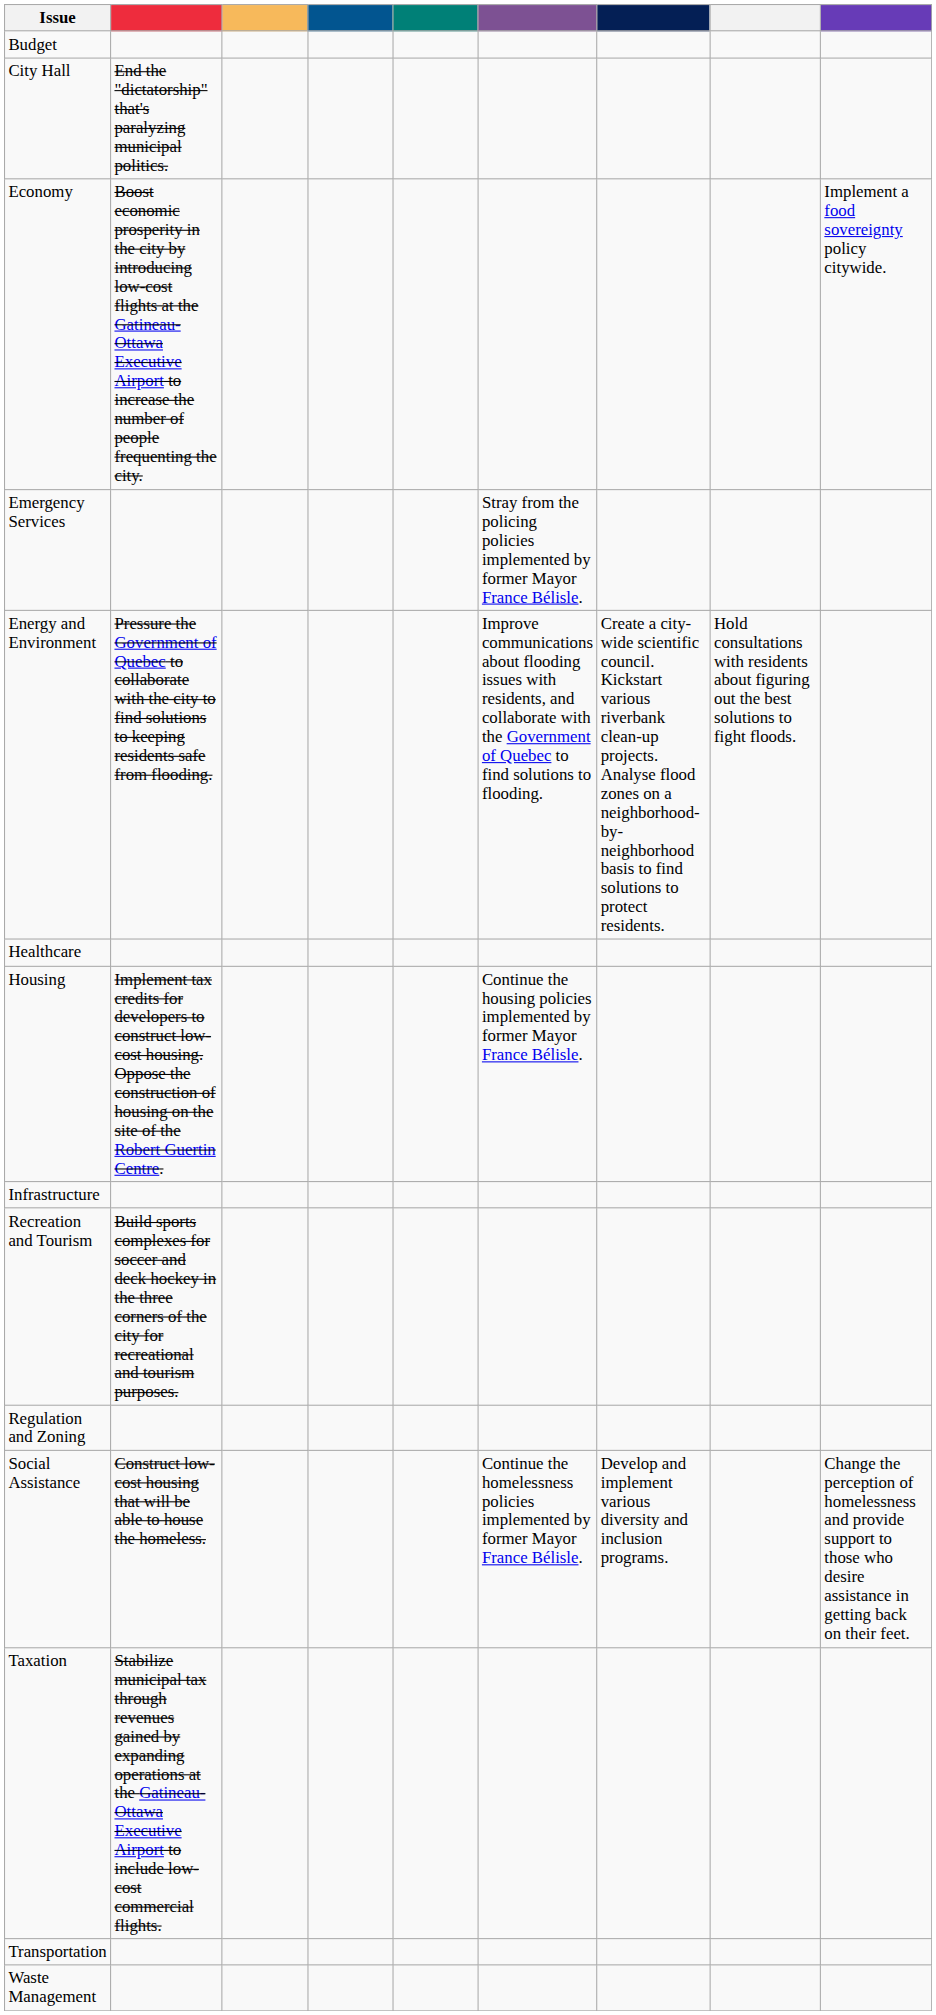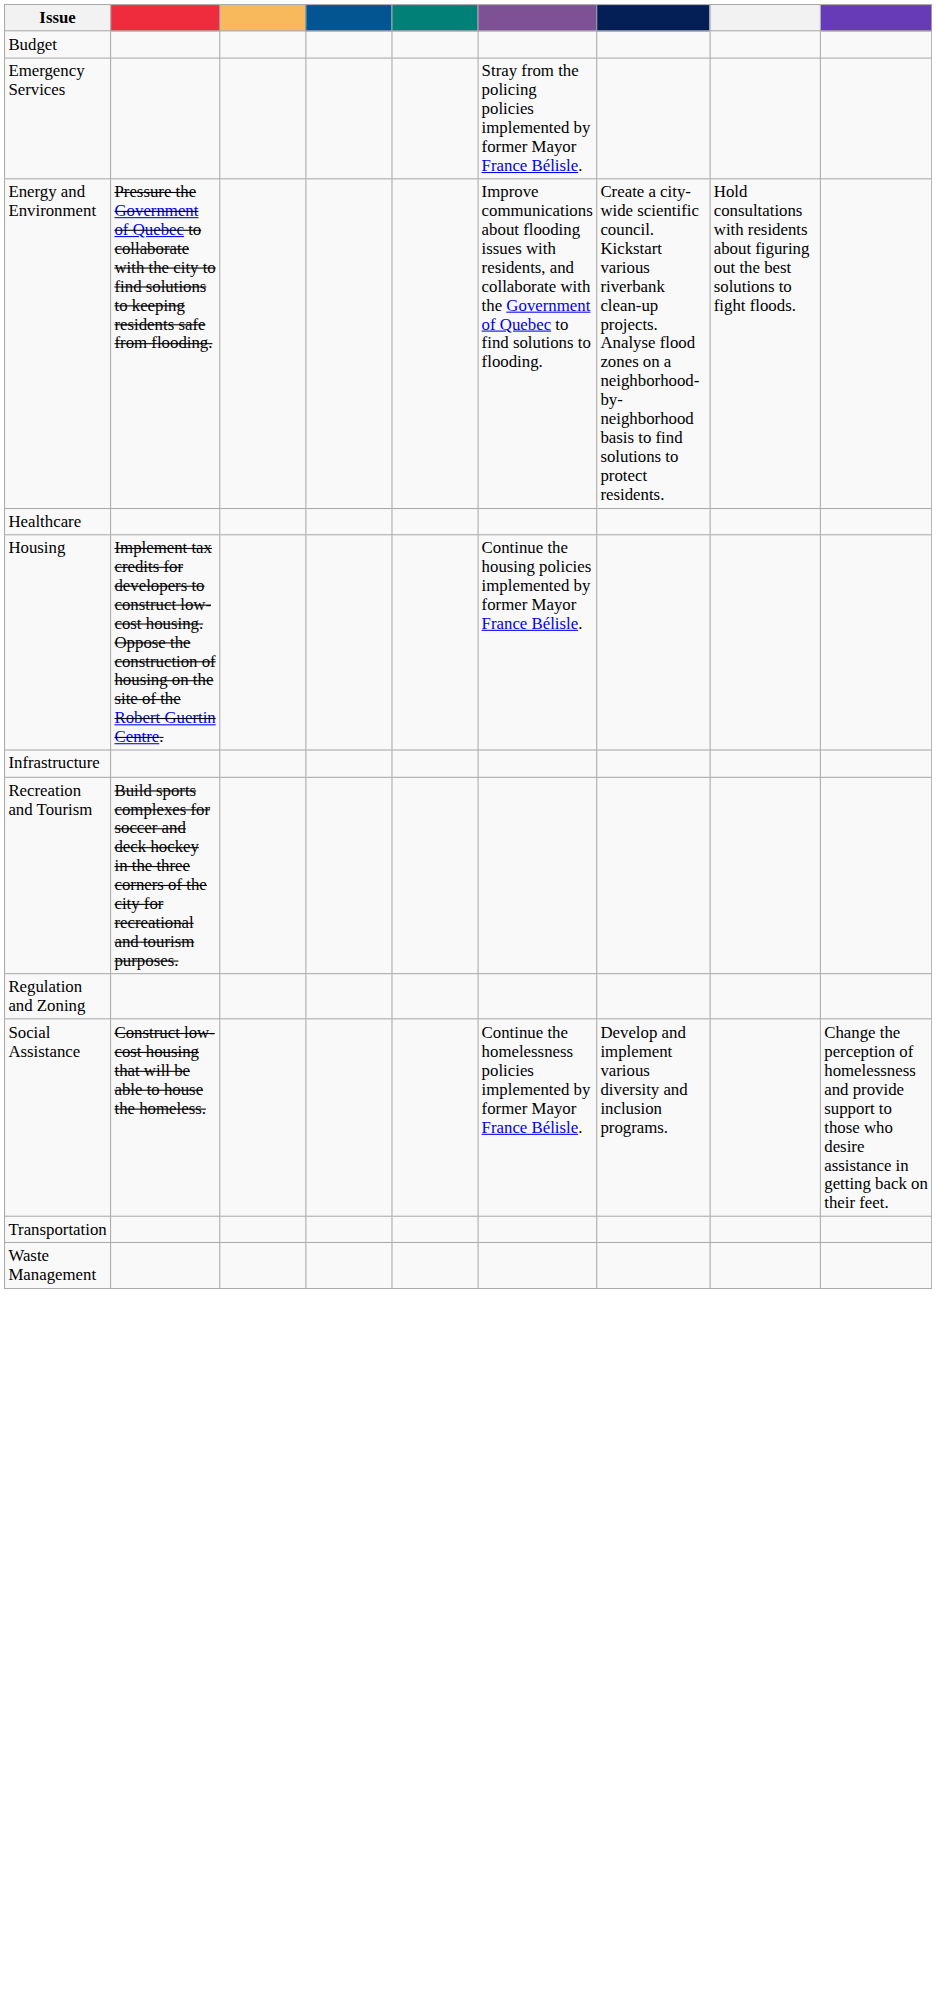- row: (39, 71)
- row: (41, 192)
- row: (38, 1660)
